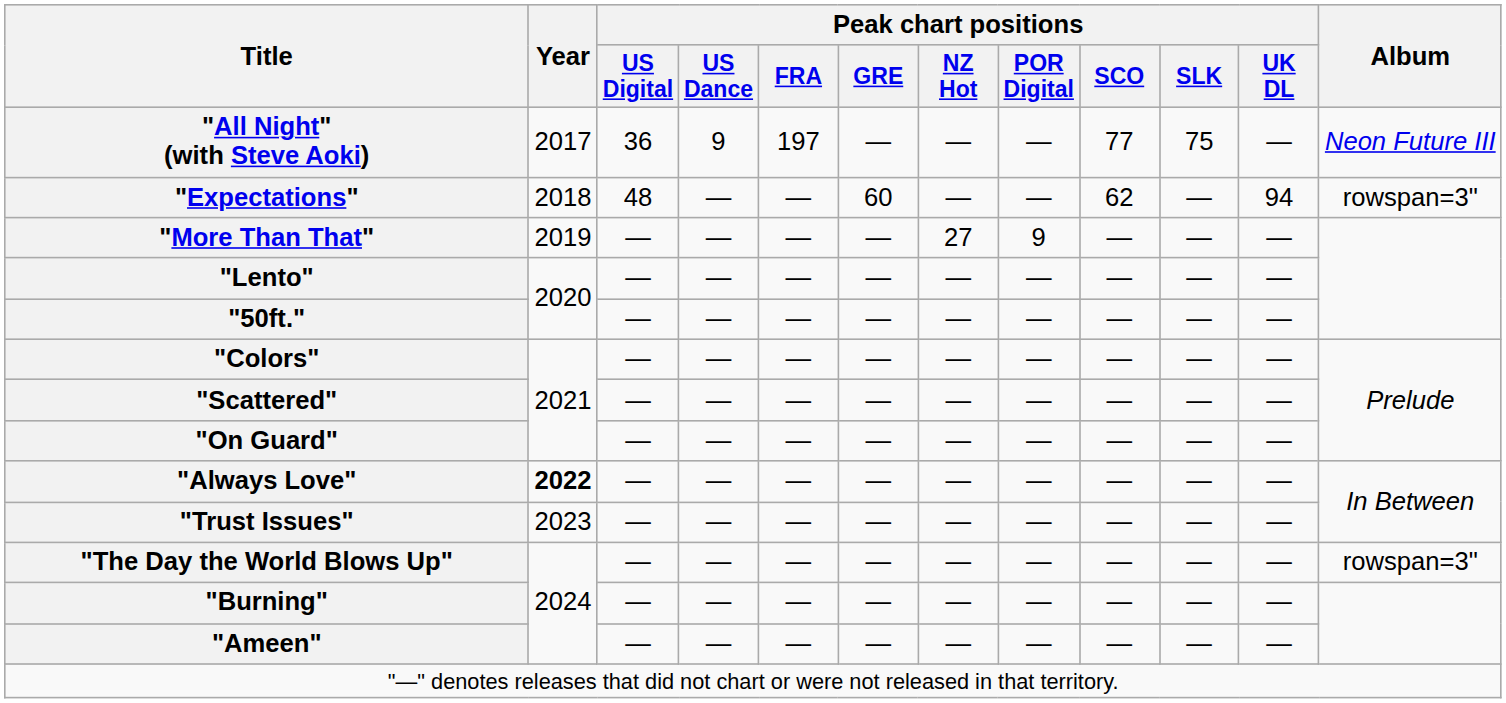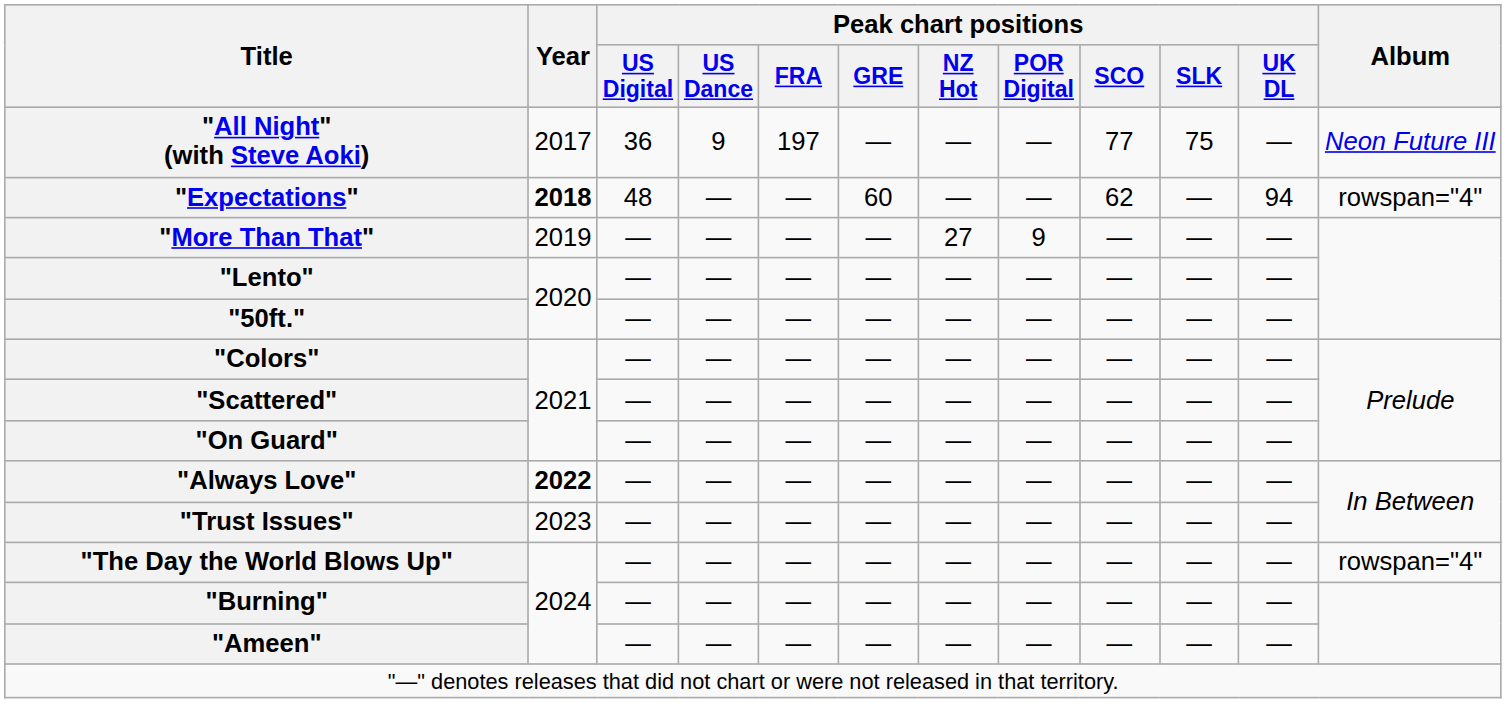(563, 196) normal -> (563, 196) bold
(1410, 196) rowspan=3" -> (1410, 196) rowspan="4"
(1410, 562) rowspan=3" -> (1410, 562) rowspan="4"
